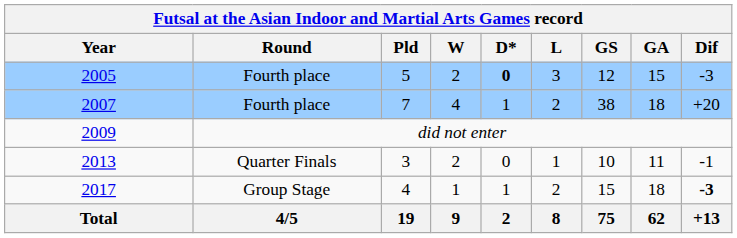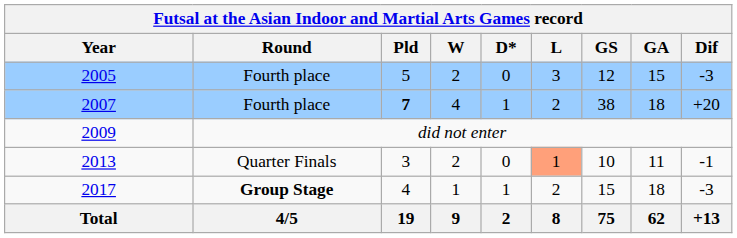(506, 76) bold -> (506, 76) normal
(406, 104) normal -> (406, 104) bold
(556, 161) no background -> (556, 161) lightsalmon background
(287, 190) normal -> (287, 190) bold
(706, 190) bold -> (706, 190) normal
